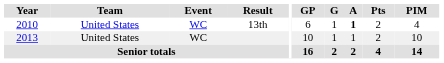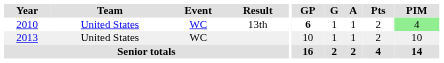(308, 24) normal -> (308, 24) bold
(353, 24) bold -> (353, 24) normal
(417, 24) no background -> (417, 24) lightgreen background
